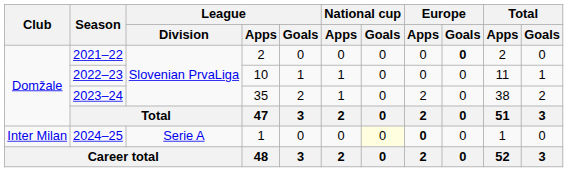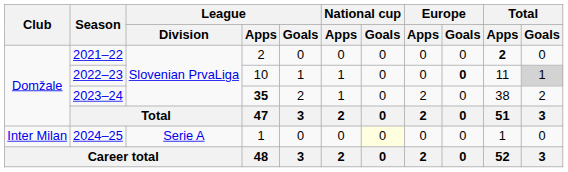(463, 55) bold -> (463, 55) normal
(502, 55) normal -> (502, 55) bold
(463, 75) normal -> (463, 75) bold
(542, 75) no background -> (542, 75) lightgrey background
(261, 95) normal -> (261, 95) bold
(423, 136) bold -> (423, 136) normal
